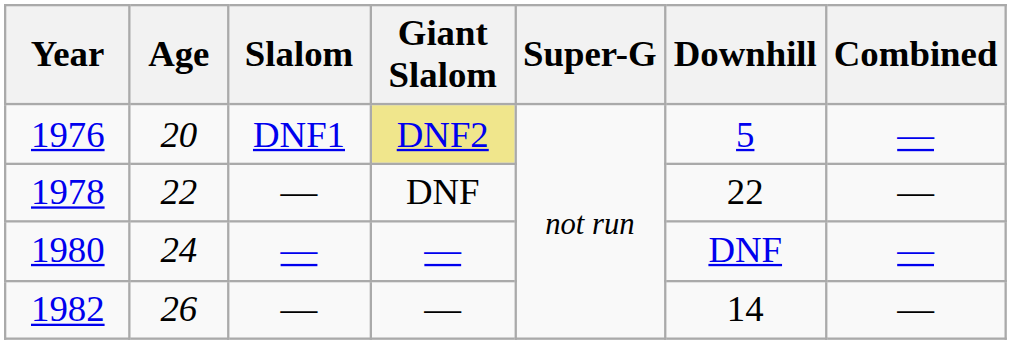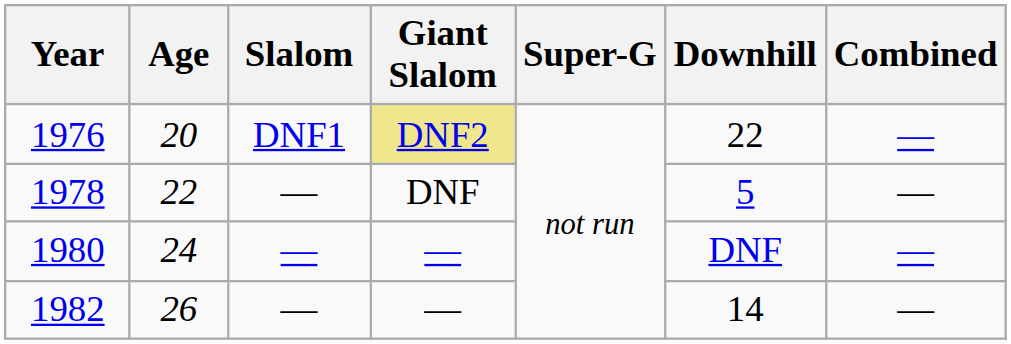(745, 133) 5 -> (745, 133) 22
(745, 191) 22 -> (745, 191) 5
